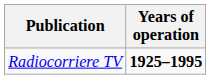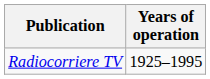(166, 61) bold -> (166, 61) normal
